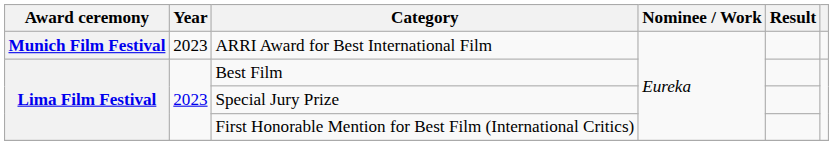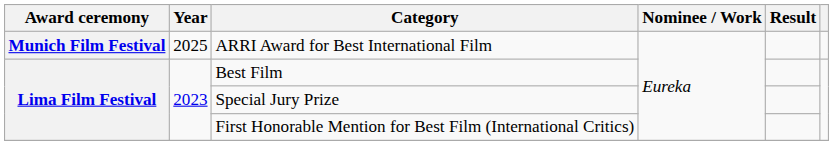(190, 45) 2023 -> (190, 45) 2025
